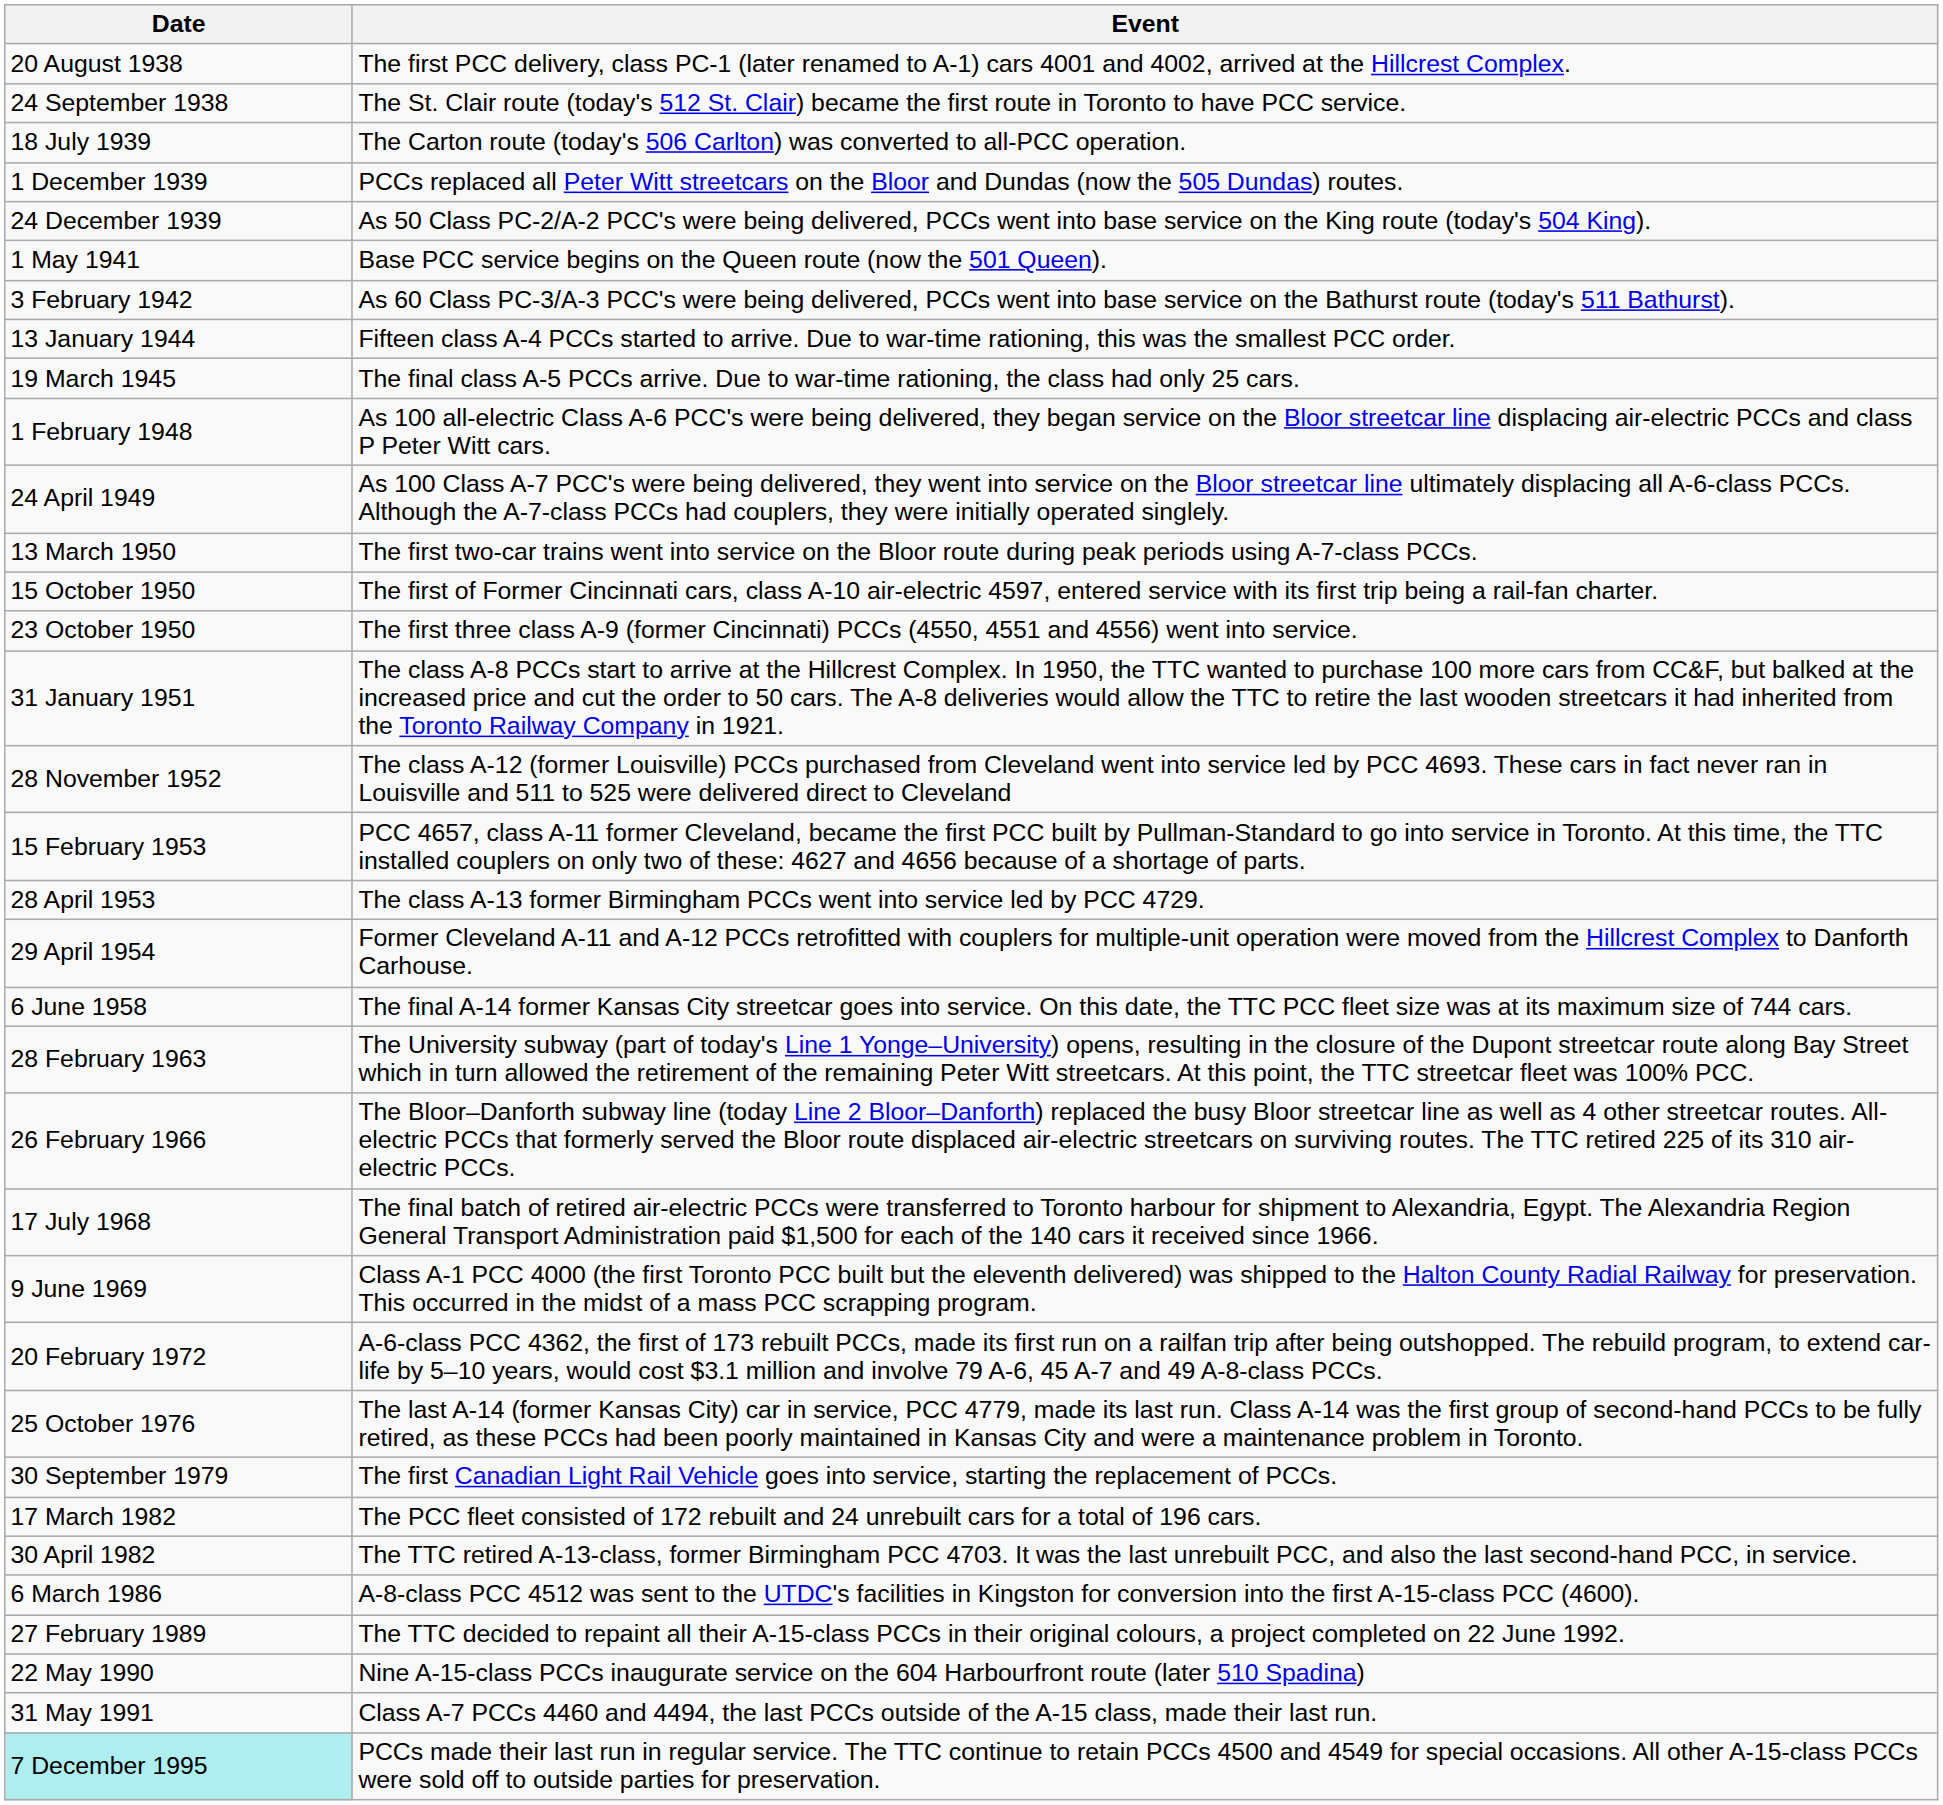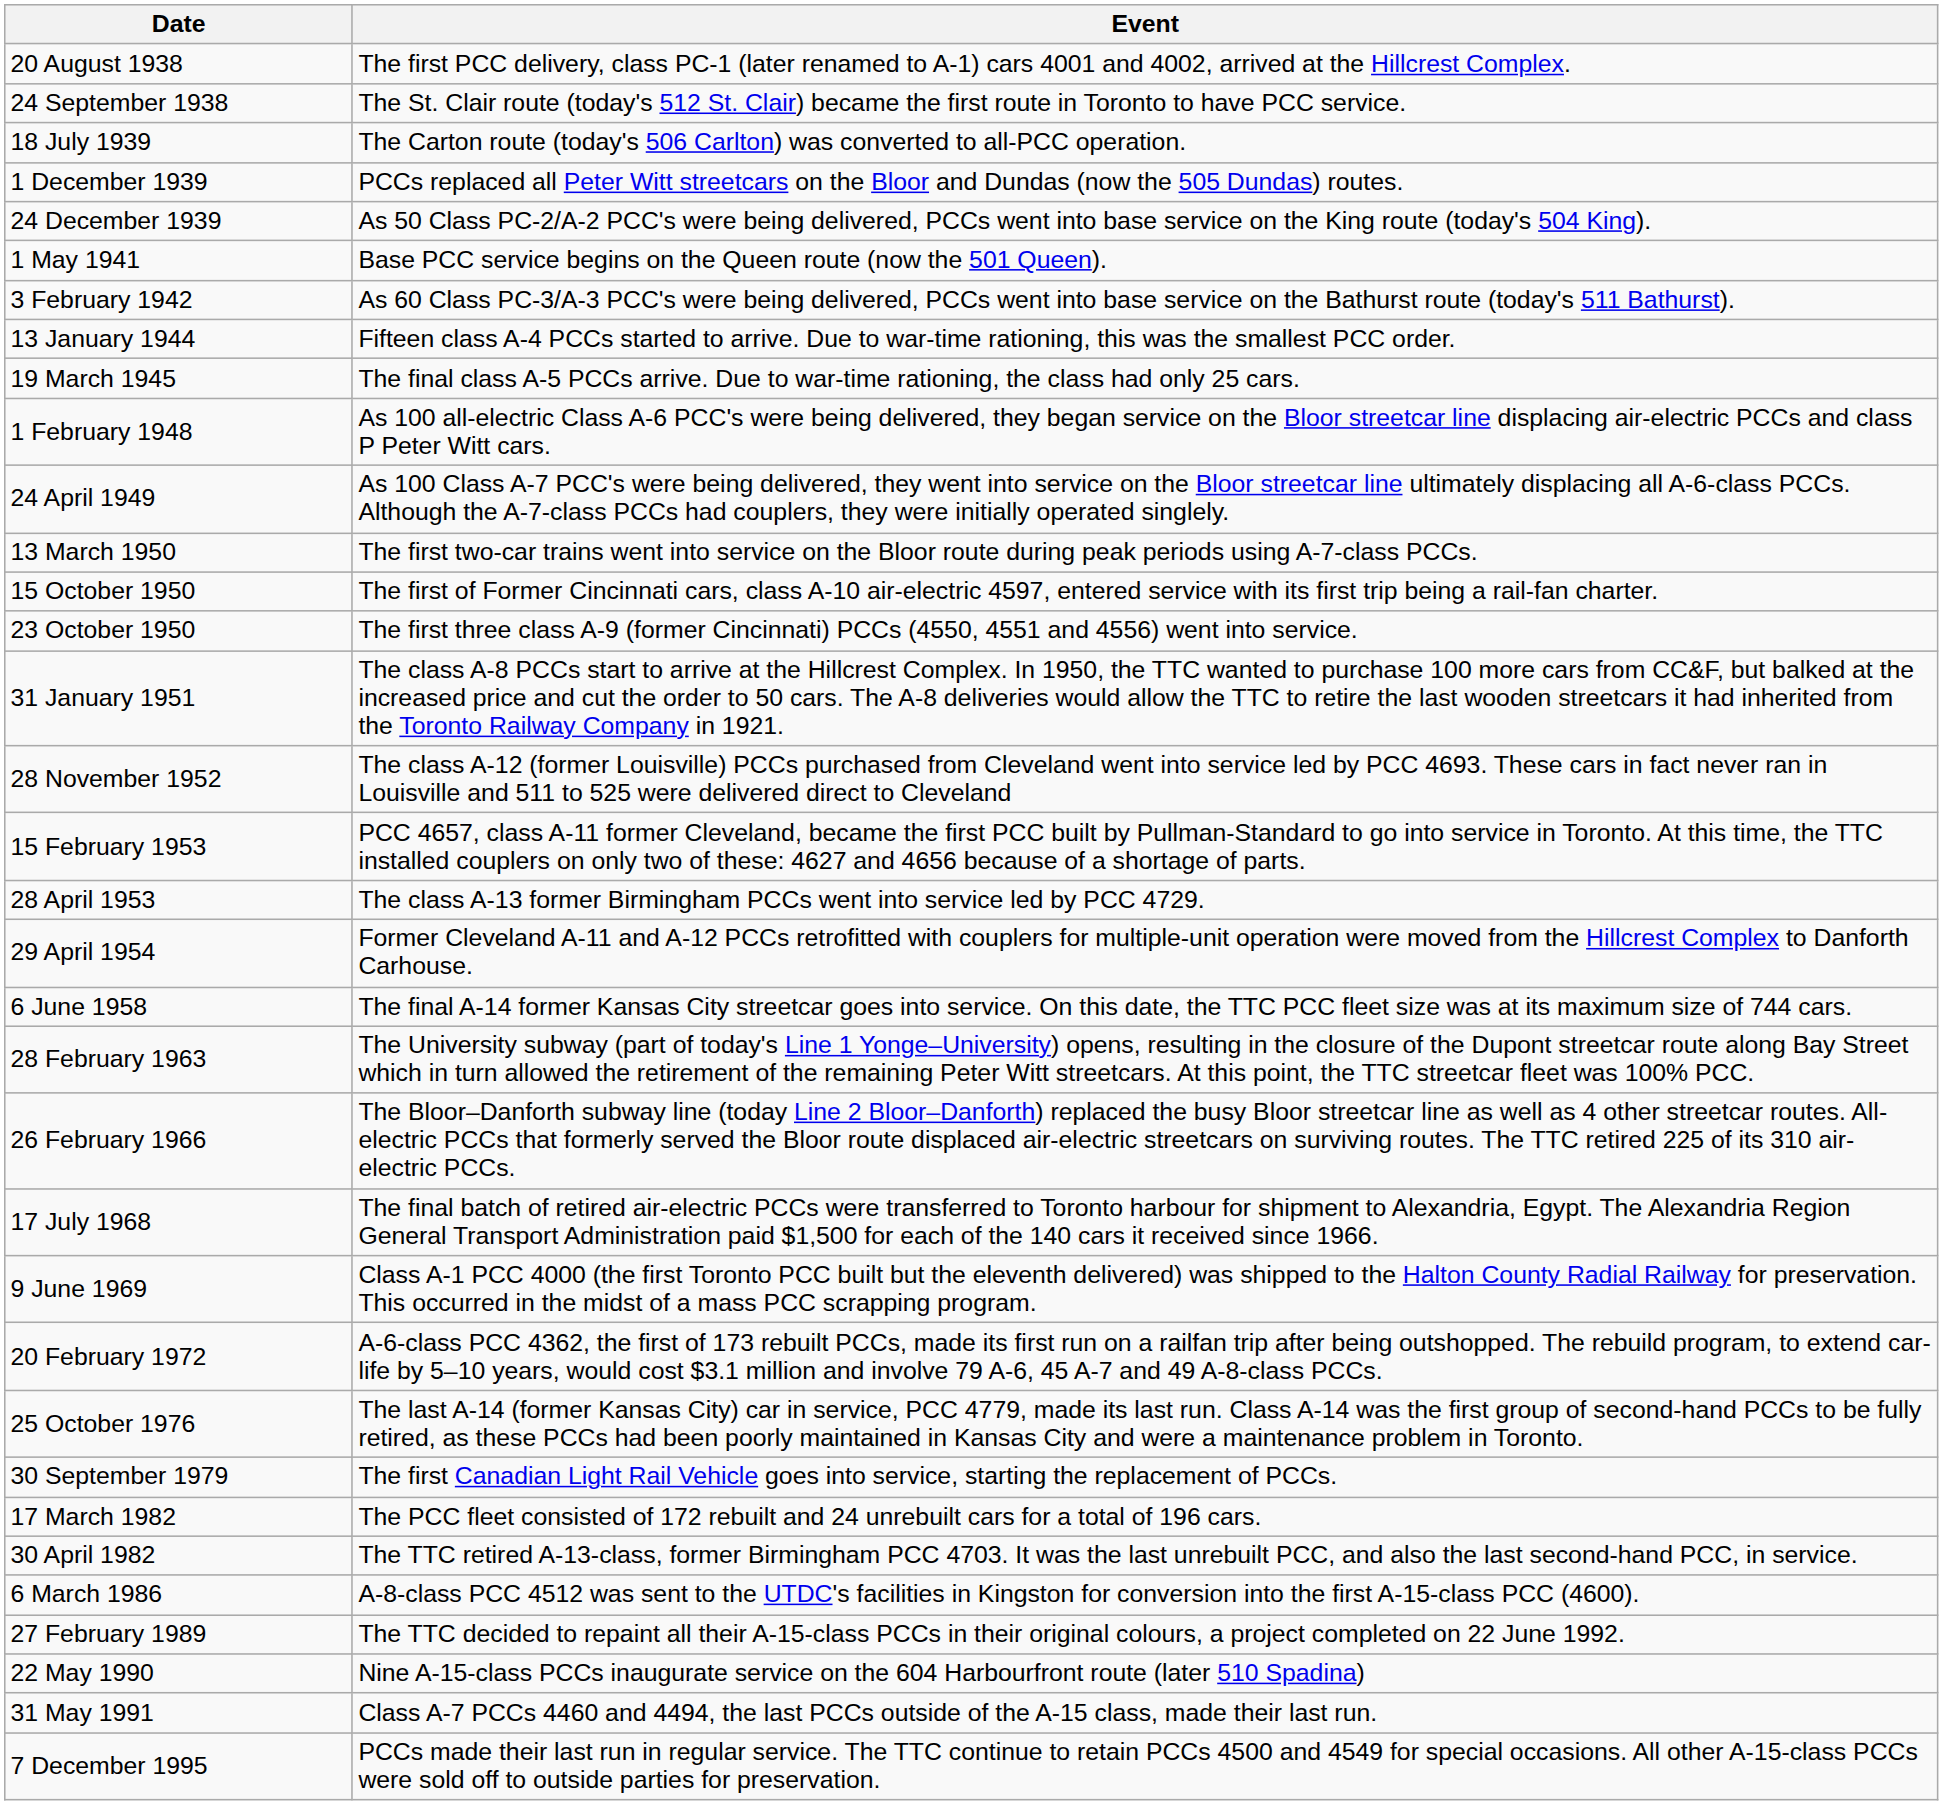(109, 1765) paleturquoise background -> (109, 1765) no background
